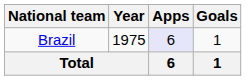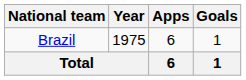(171, 39) lavender background -> (171, 39) no background
